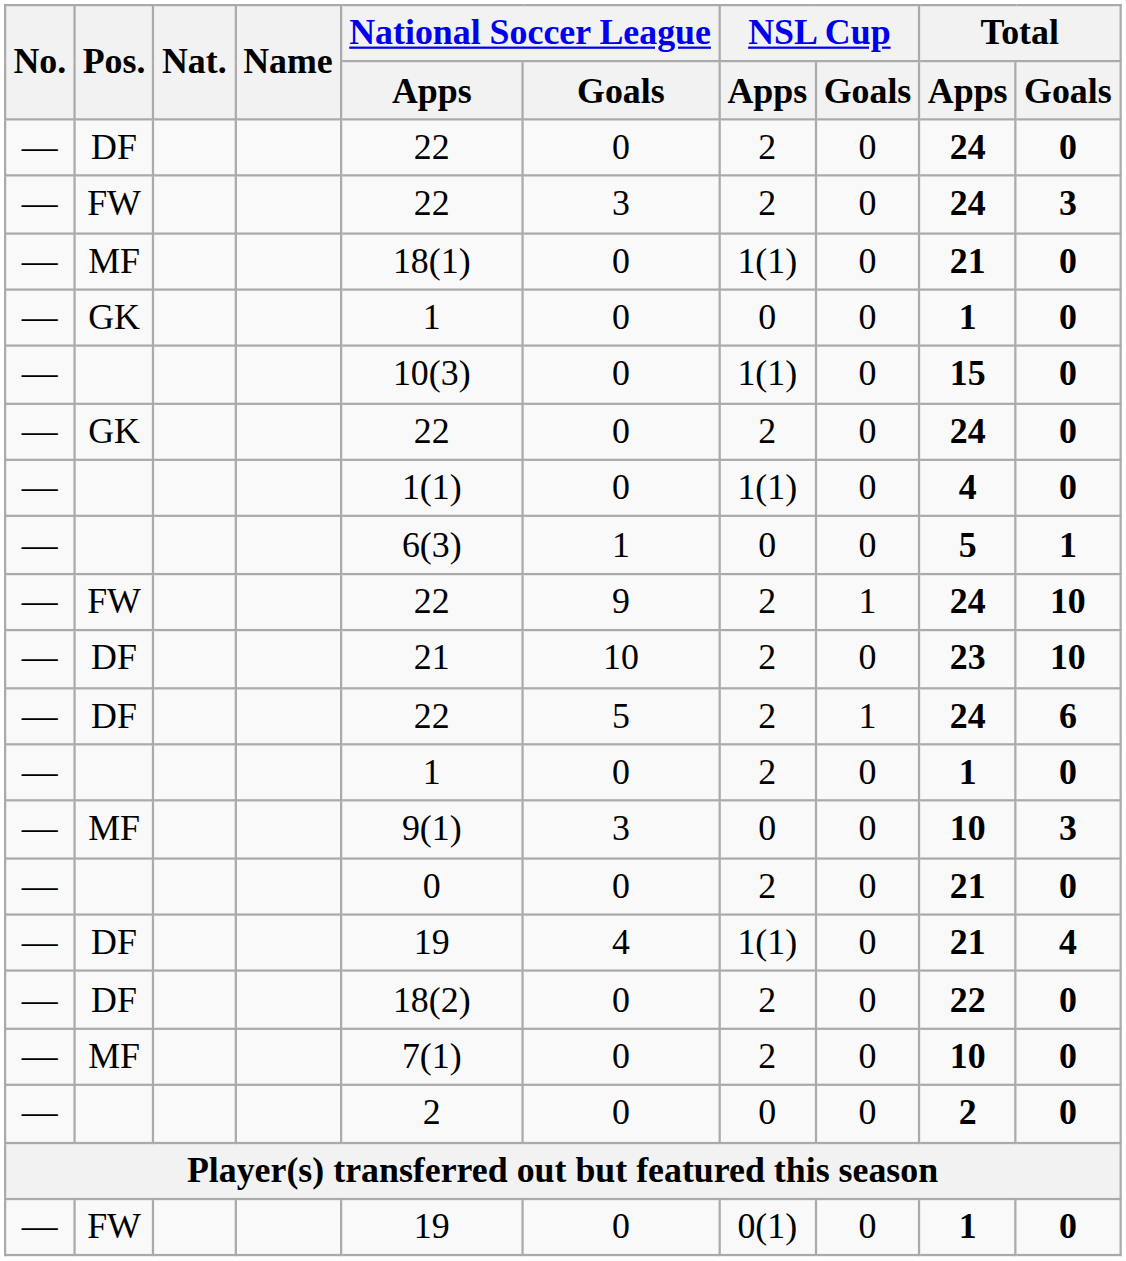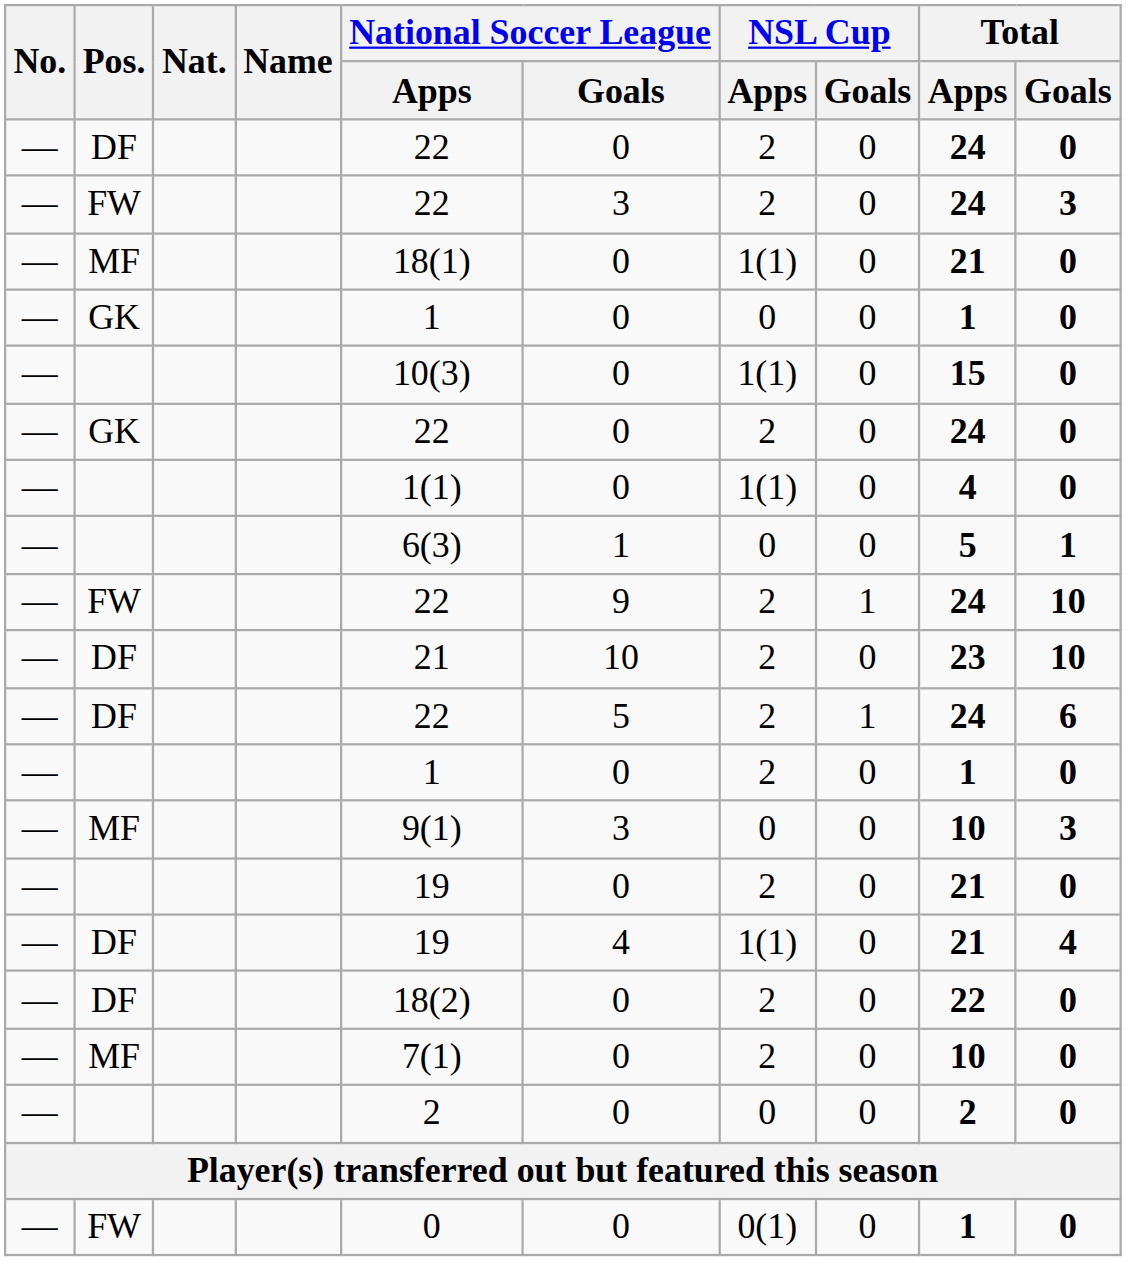(432, 885) 0 -> (432, 885) 19
(432, 1226) 19 -> (432, 1226) 0
